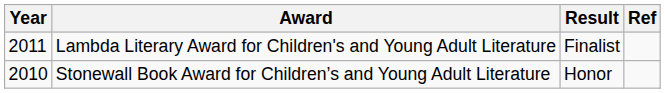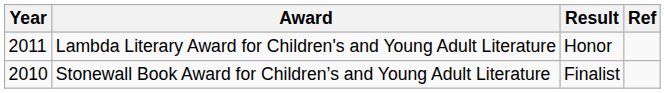(592, 46) Finalist -> (588, 46) Honor
(588, 74) Honor -> (592, 74) Finalist
